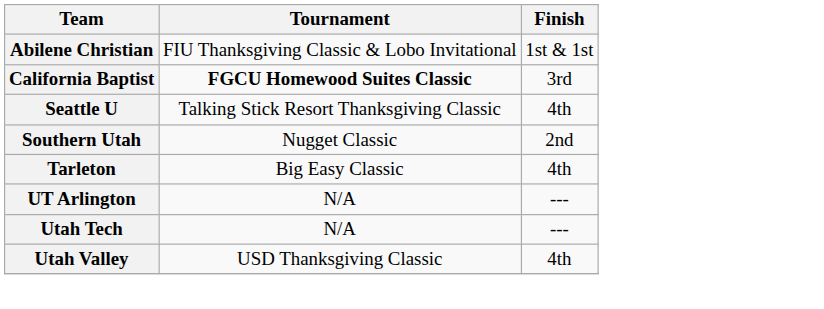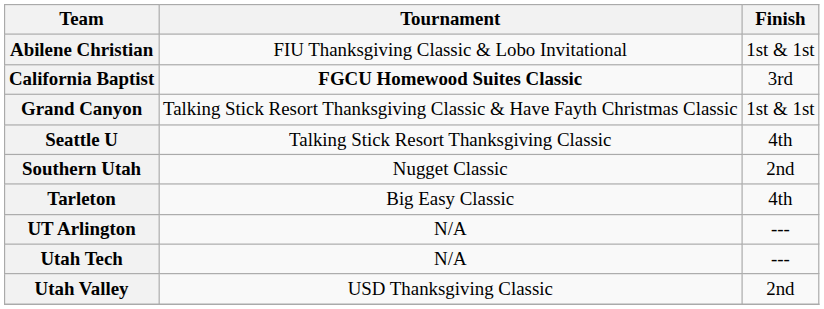+ row: (82, 109)
(559, 259) 4th -> (780, 288) 2nd
